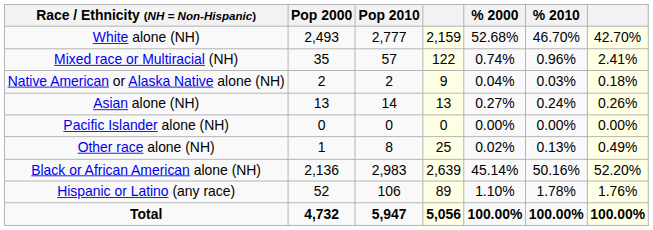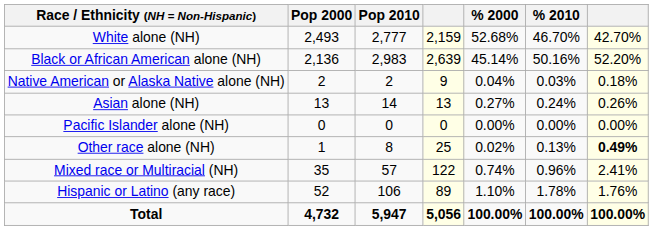rows swapped: (146, 170) <-> (146, 59)
(618, 147) normal -> (618, 147) bold
